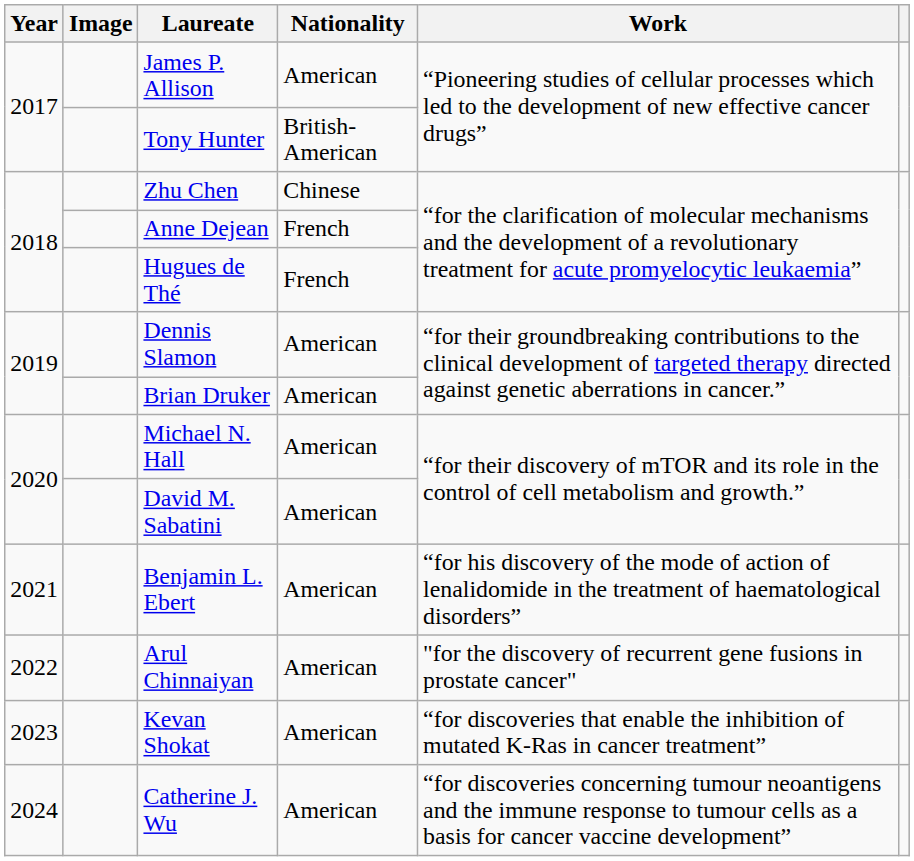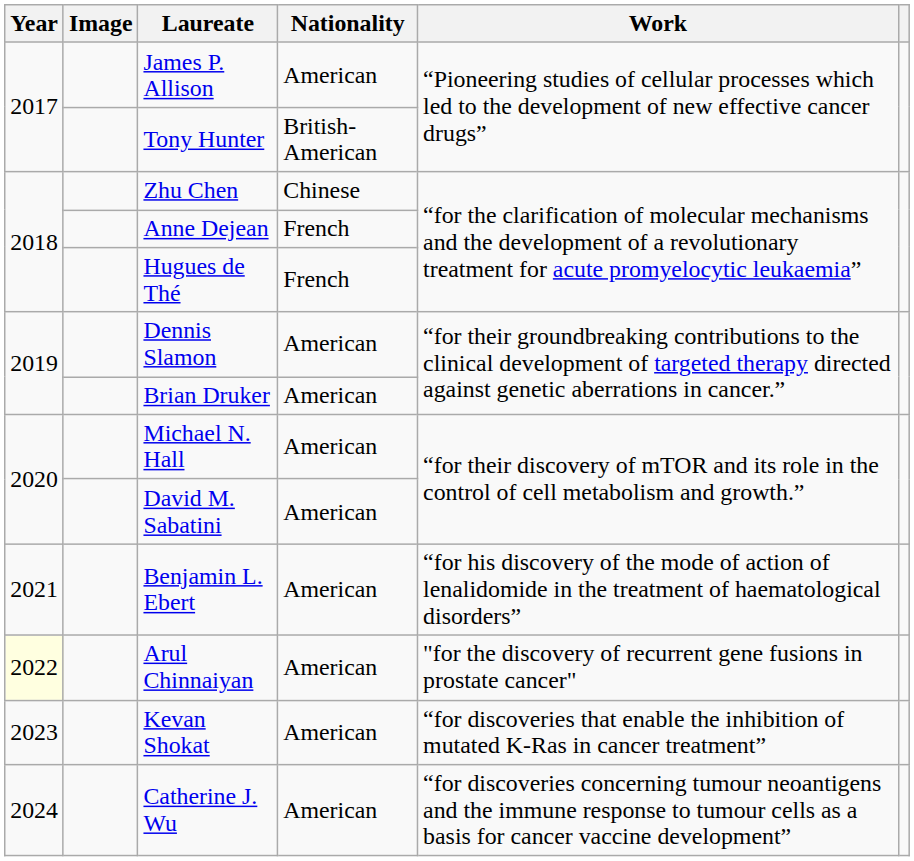(34, 667) no background -> (34, 667) lightyellow background
